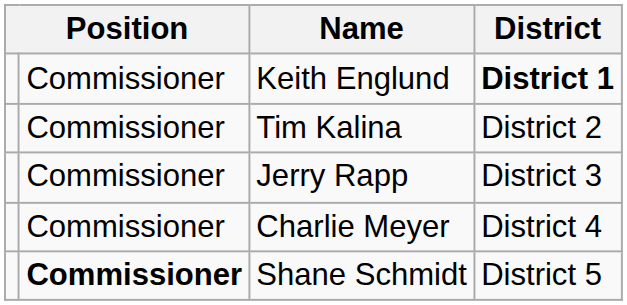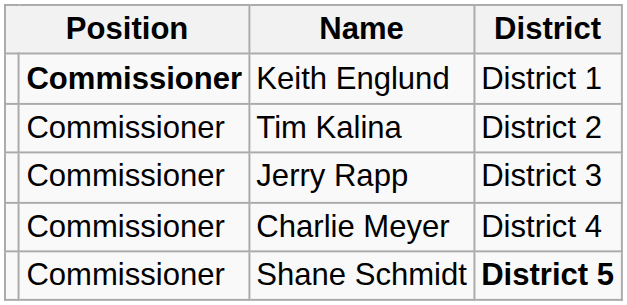(126, 78) normal -> (134, 78) bold
(548, 78) bold -> (542, 78) normal
(134, 275) bold -> (126, 275) normal
(542, 275) normal -> (548, 275) bold
